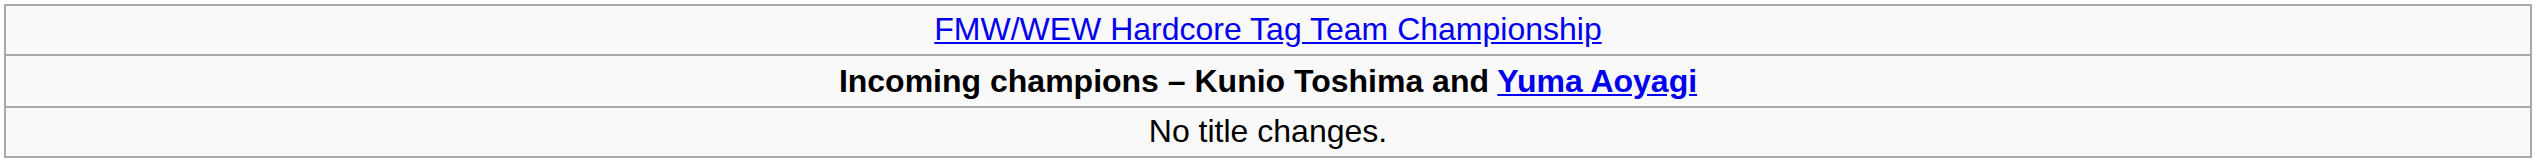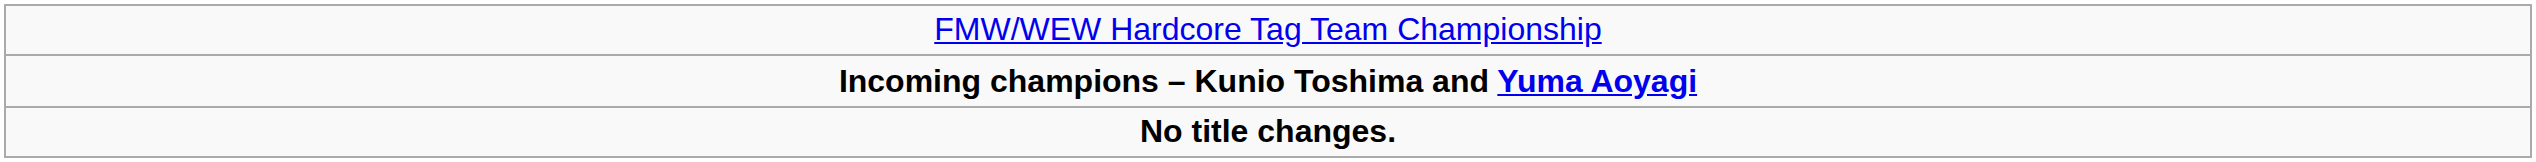(1268, 131) normal -> (1268, 131) bold
